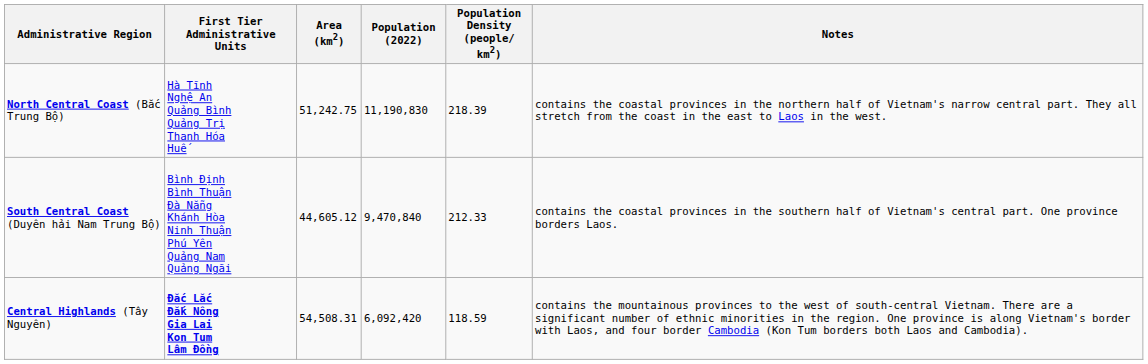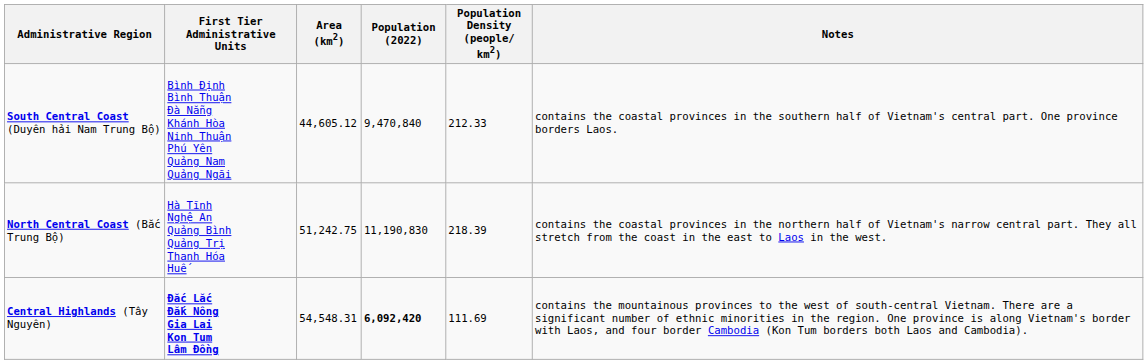rows swapped: (84, 110) <-> (84, 217)
(328, 318) 54,508.31 -> (328, 318) 54,548.31
(393, 318) normal -> (393, 318) bold
(468, 318) 118.59 -> (468, 318) 111.69
